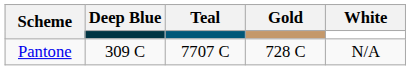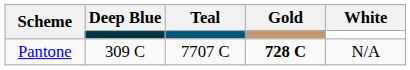(286, 51) normal -> (286, 51) bold
